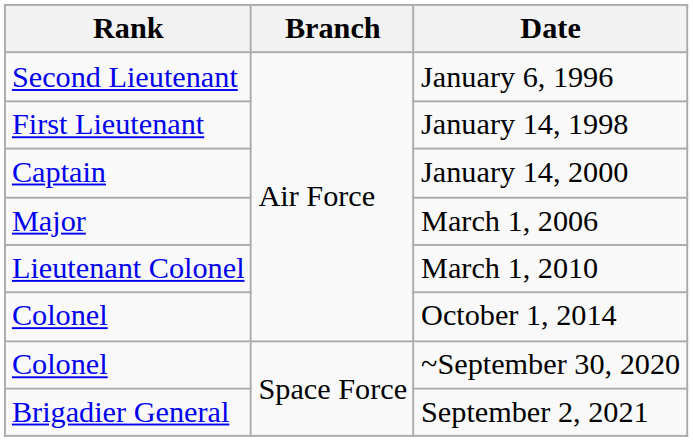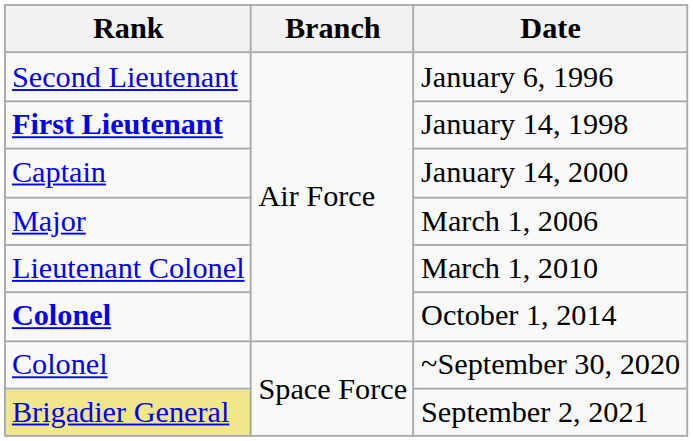(108, 124) normal -> (117, 124) bold
(60, 316) normal -> (61, 316) bold
(121, 412) no background -> (121, 412) khaki background
